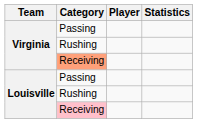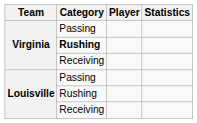(78, 45) normal -> (80, 45) bold
(82, 61) lightsalmon background -> (82, 61) no background
(82, 110) pink background -> (82, 110) no background
